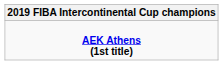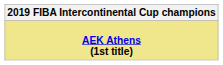(111, 46) no background -> (111, 46) khaki background
